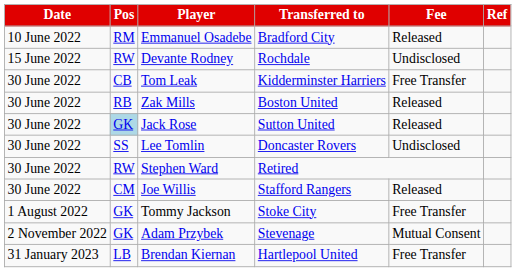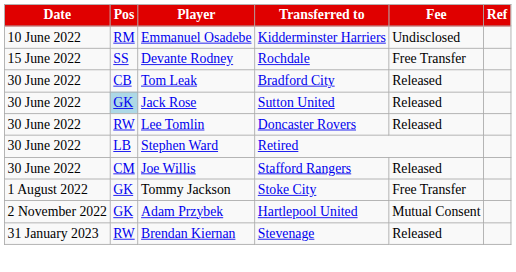(296, 37) Bradford City -> (322, 37) Kidderminster Harriers
(417, 37) Released -> (426, 37) Undisclosed
(124, 59) RW -> (121, 59) SS
(426, 59) Undisclosed -> (429, 59) Free Transfer
(322, 80) Kidderminster Harriers -> (296, 80) Bradford City
(429, 80) Free Transfer -> (417, 80) Released
- row: (168, 102)
(121, 146) SS -> (124, 124) RW
(426, 146) Undisclosed -> (417, 124) Released
(124, 168) RW -> (122, 146) LB
(286, 233) Stevenage -> (308, 211) Hartlepool United
(122, 255) LB -> (124, 233) RW
(308, 255) Hartlepool United -> (286, 233) Stevenage
(429, 255) Free Transfer -> (417, 233) Released
